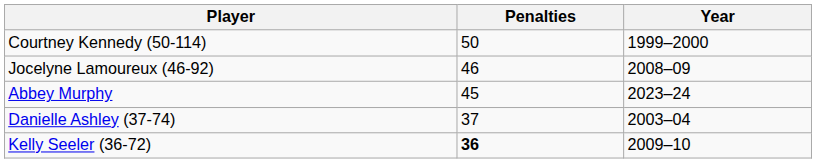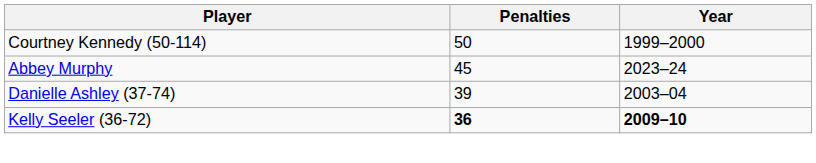- row: (111, 68)
(470, 119) 37 -> (463, 94) 39
(659, 145) normal -> (655, 119) bold
